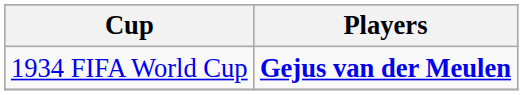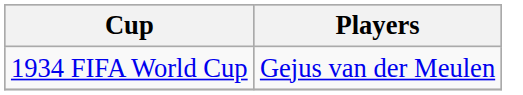(385, 67) bold -> (378, 67) normal
